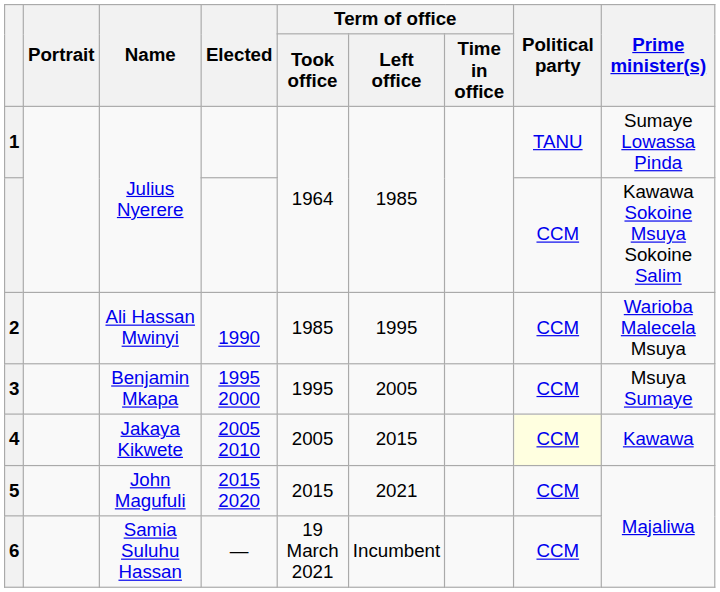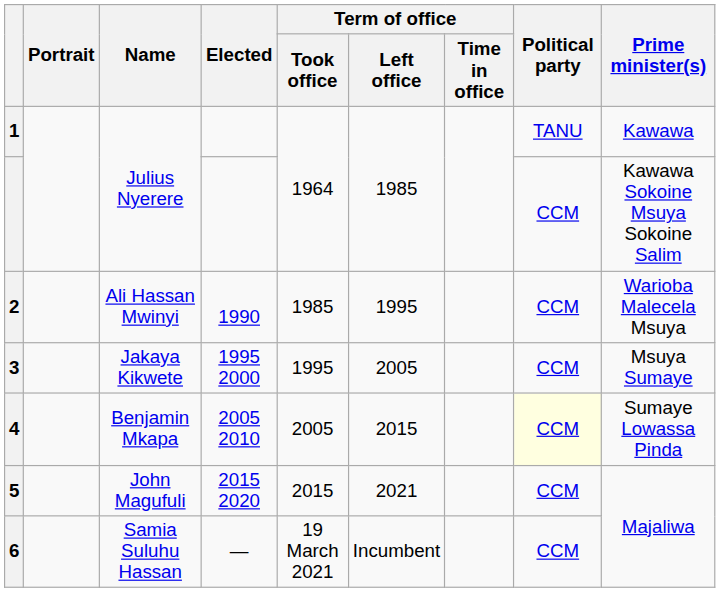(658, 141) Sumaye Lowassa Pinda -> (658, 131) Kawawa
(150, 388) Benjamin Mkapa -> (150, 367) Jakaya Kikwete
(150, 439) Jakaya Kikwete -> (150, 429) Benjamin Mkapa
(658, 439) Kawawa -> (658, 429) Sumaye Lowassa Pinda
